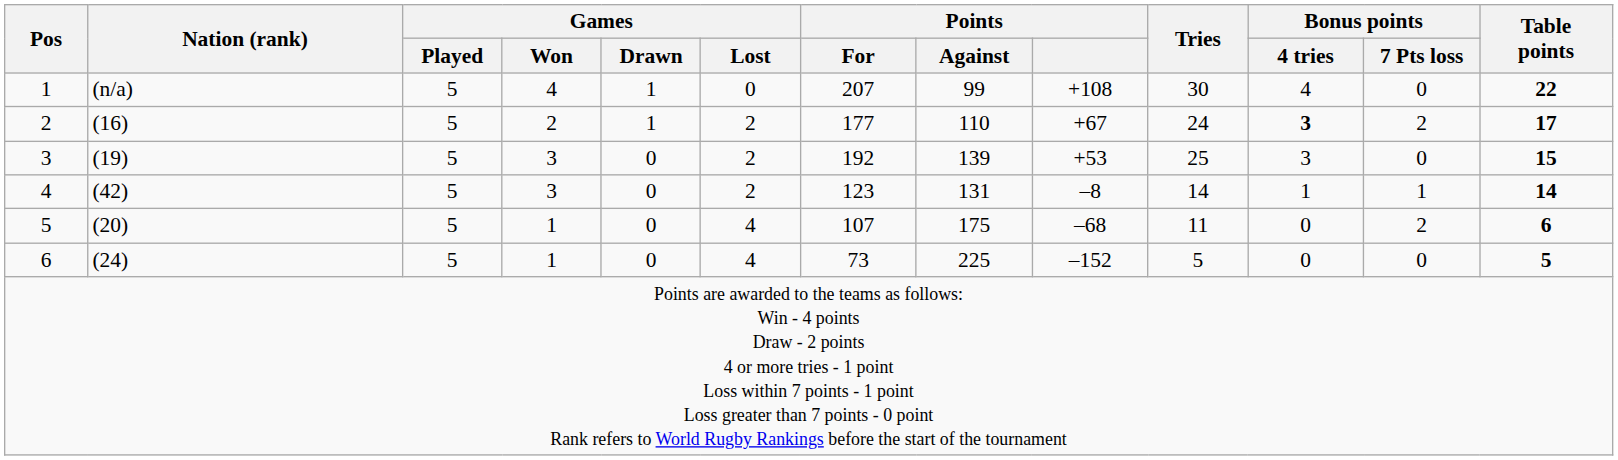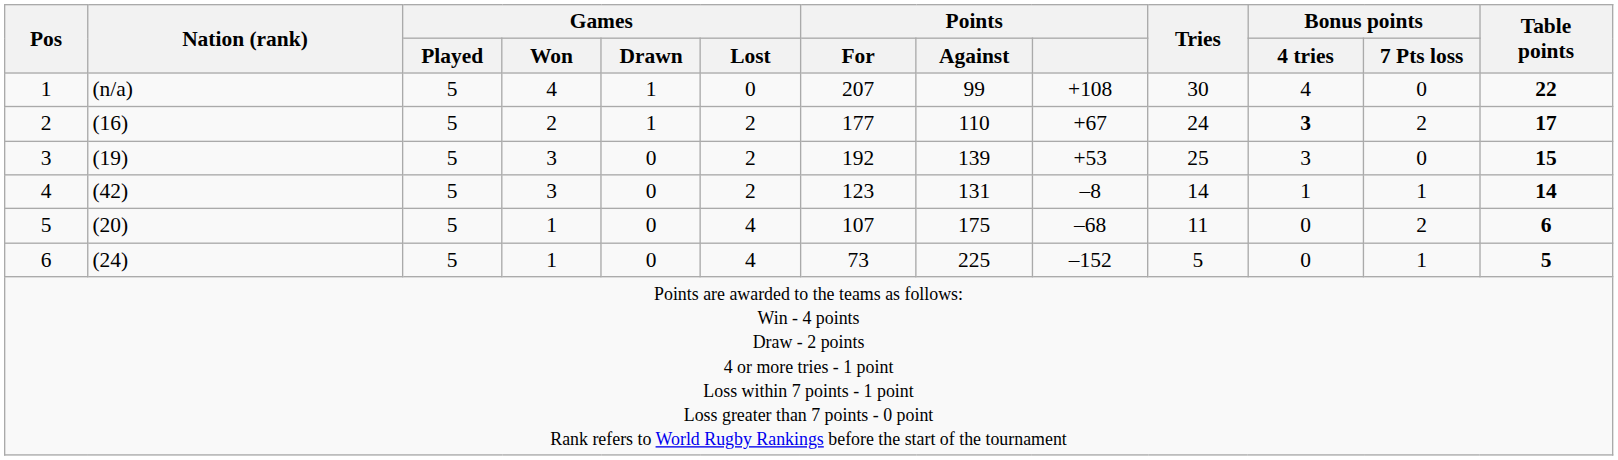(1422, 259) 0 -> (1422, 259) 1
